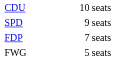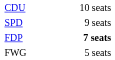(98, 38) normal -> (97, 38) bold
